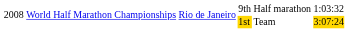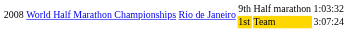(264, 22) no background -> (264, 22) gold background
(329, 22) gold background -> (329, 22) no background
